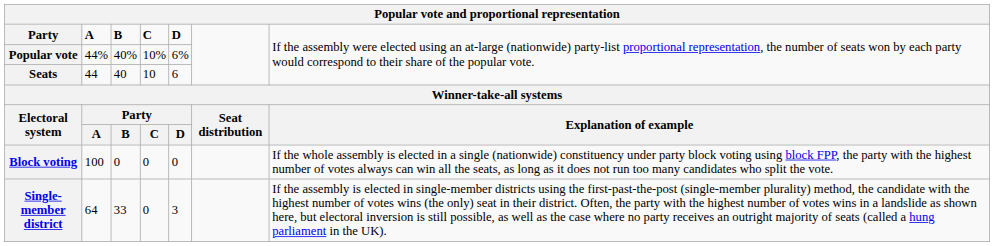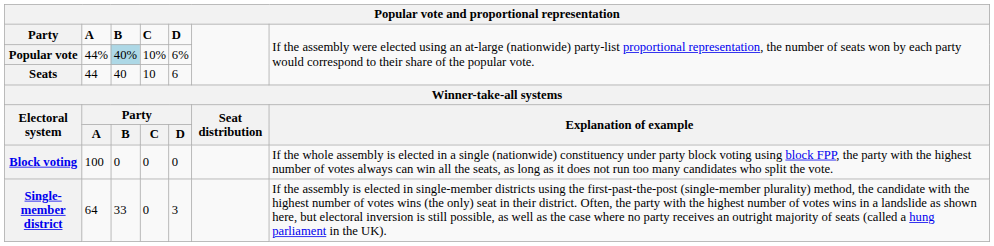(125, 54) no background -> (125, 54) lightblue background
